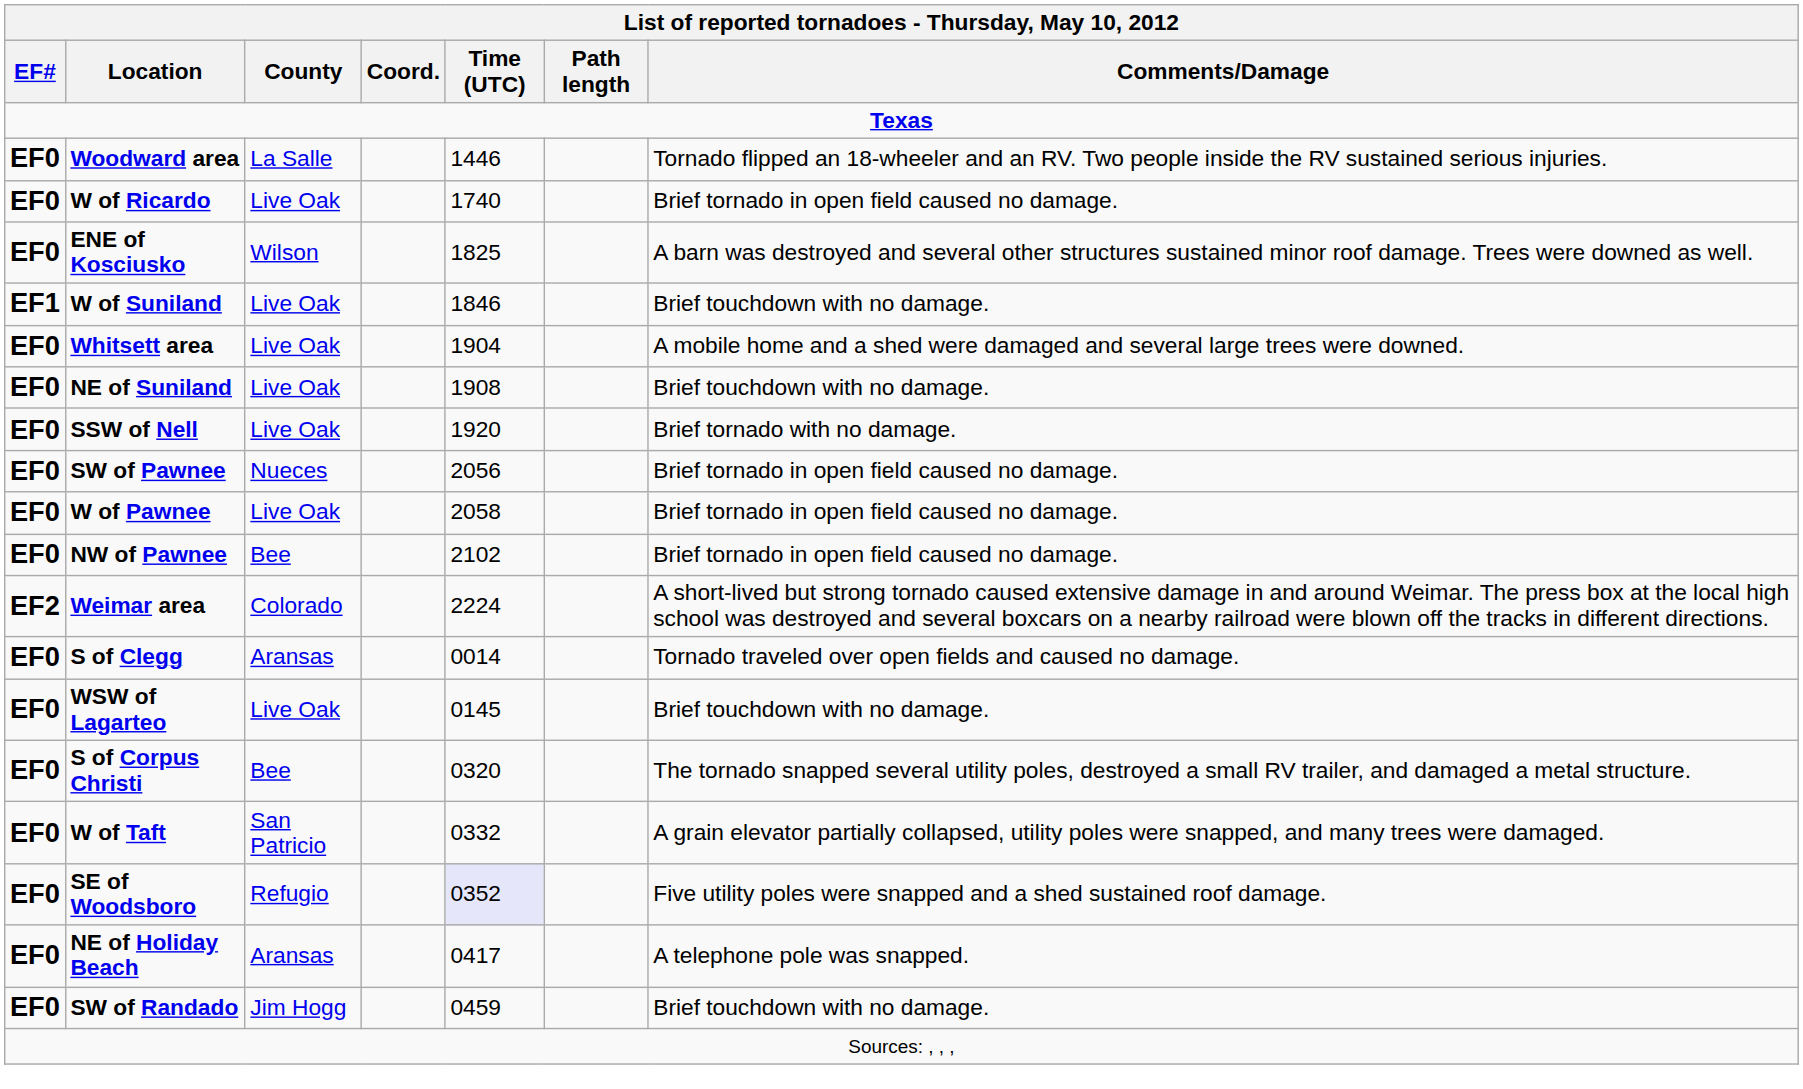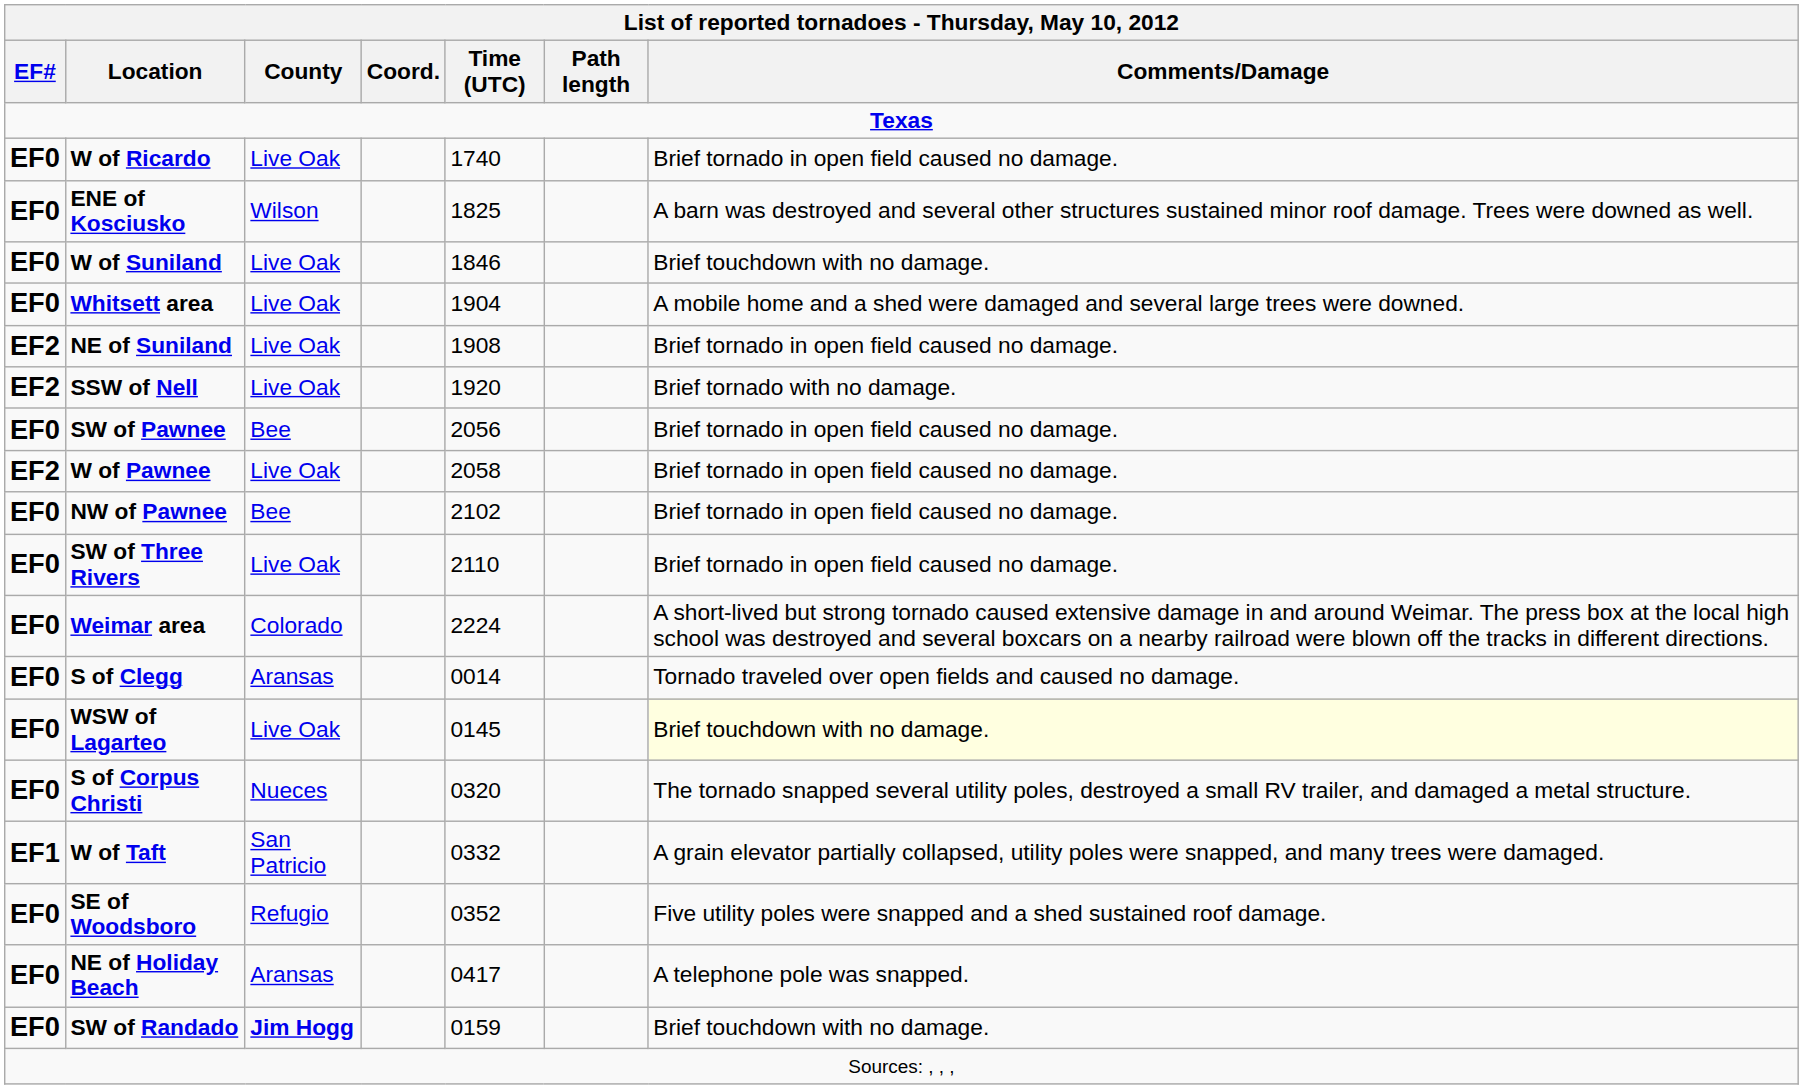- row: (155, 159)
(35, 304) EF1 -> (35, 262) EF0
(35, 387) EF0 -> (35, 345) EF2
(821, 387) Brief touchdown with no damage. -> (886, 345) Brief tornado in open field caused no damage.
(35, 429) EF0 -> (35, 387) EF2
(289, 470) Nueces -> (271, 429) Bee
(35, 512) EF0 -> (35, 470) EF2
+ row: (137, 564)
(35, 605) EF2 -> (35, 625) EF0
(821, 709) no background -> (821, 729) lightyellow background
(271, 770) Bee -> (289, 790) Nueces
(35, 832) EF0 -> (35, 852) EF1
(476, 894) lavender background -> (476, 913) no background
(298, 1007) normal -> (302, 1027) bold
(476, 1007) 0459 -> (476, 1027) 0159
